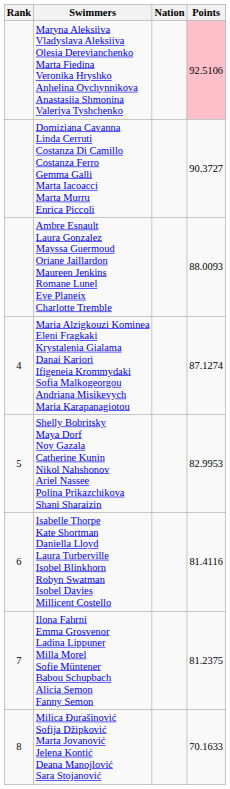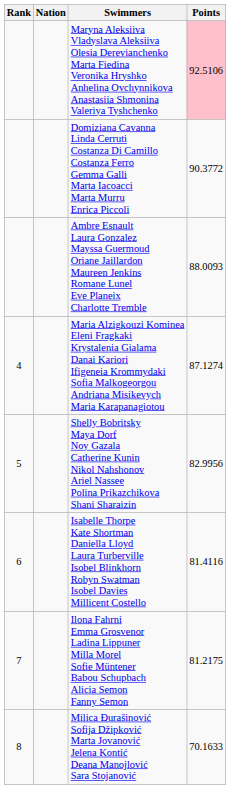columns swapped: (169, 12) <-> (93, 12)
(206, 168) 90.3727 -> (206, 168) 90.3772
(206, 463) 82.9953 -> (206, 463) 82.9956
(206, 660) 81.2375 -> (206, 660) 81.2175
